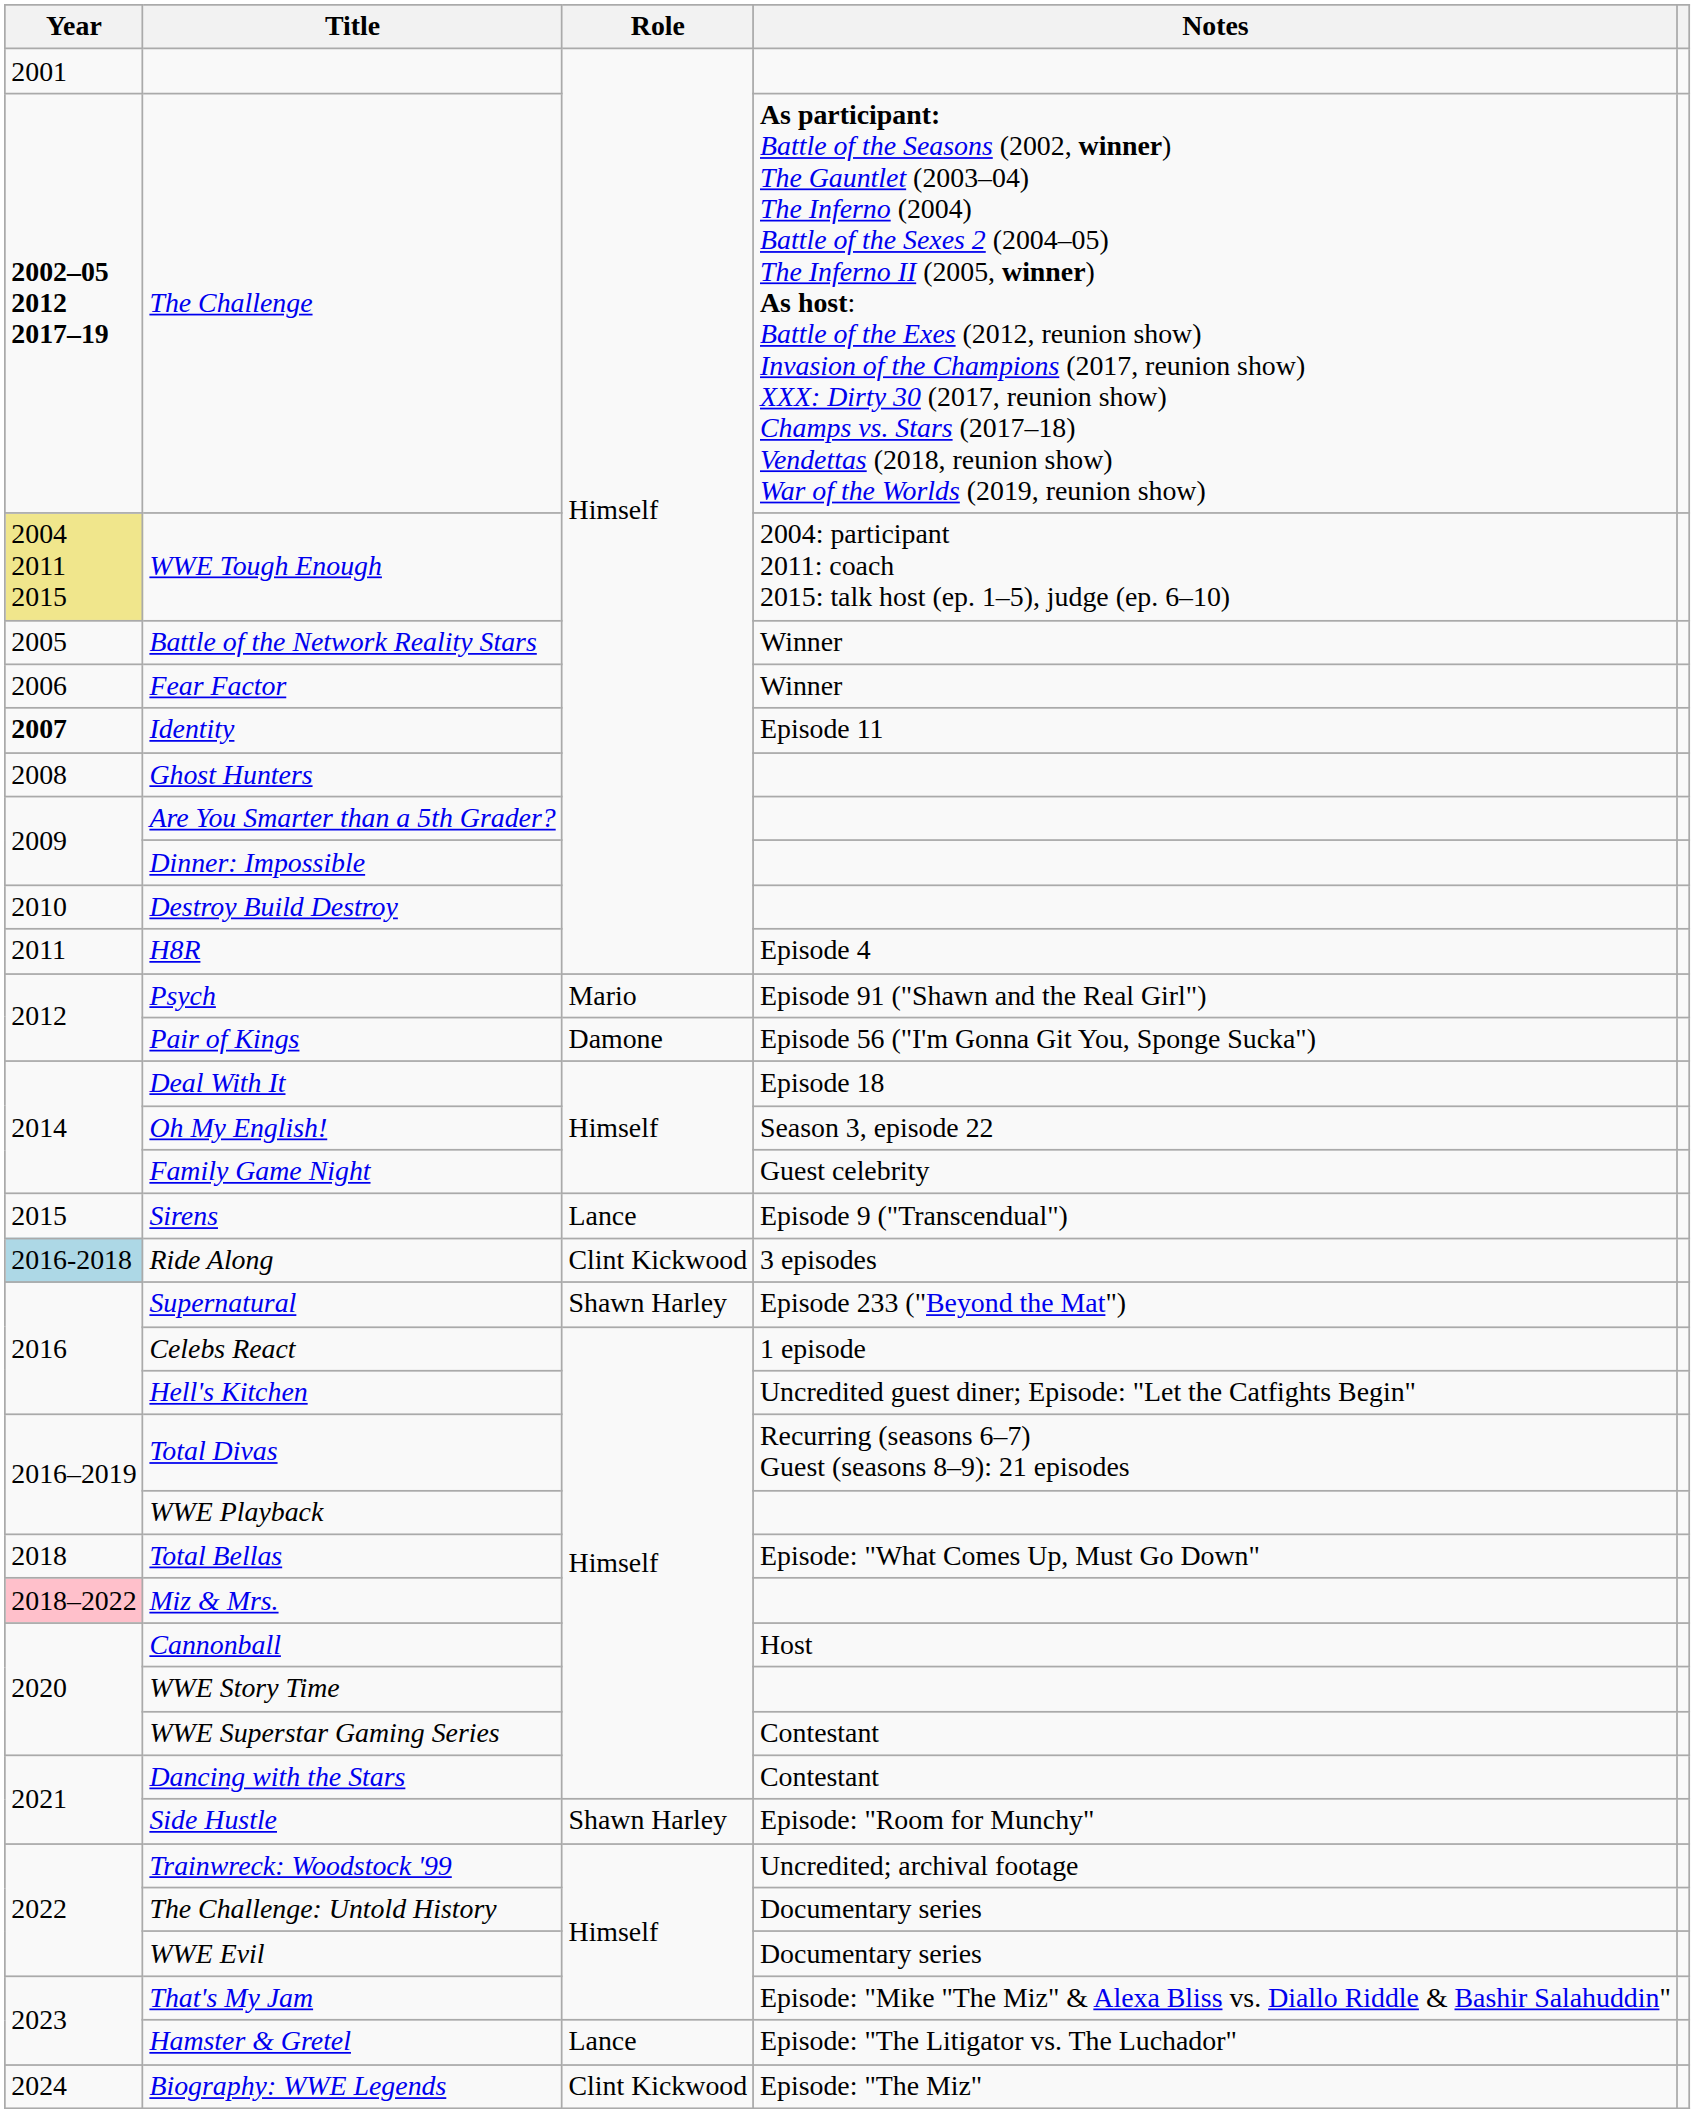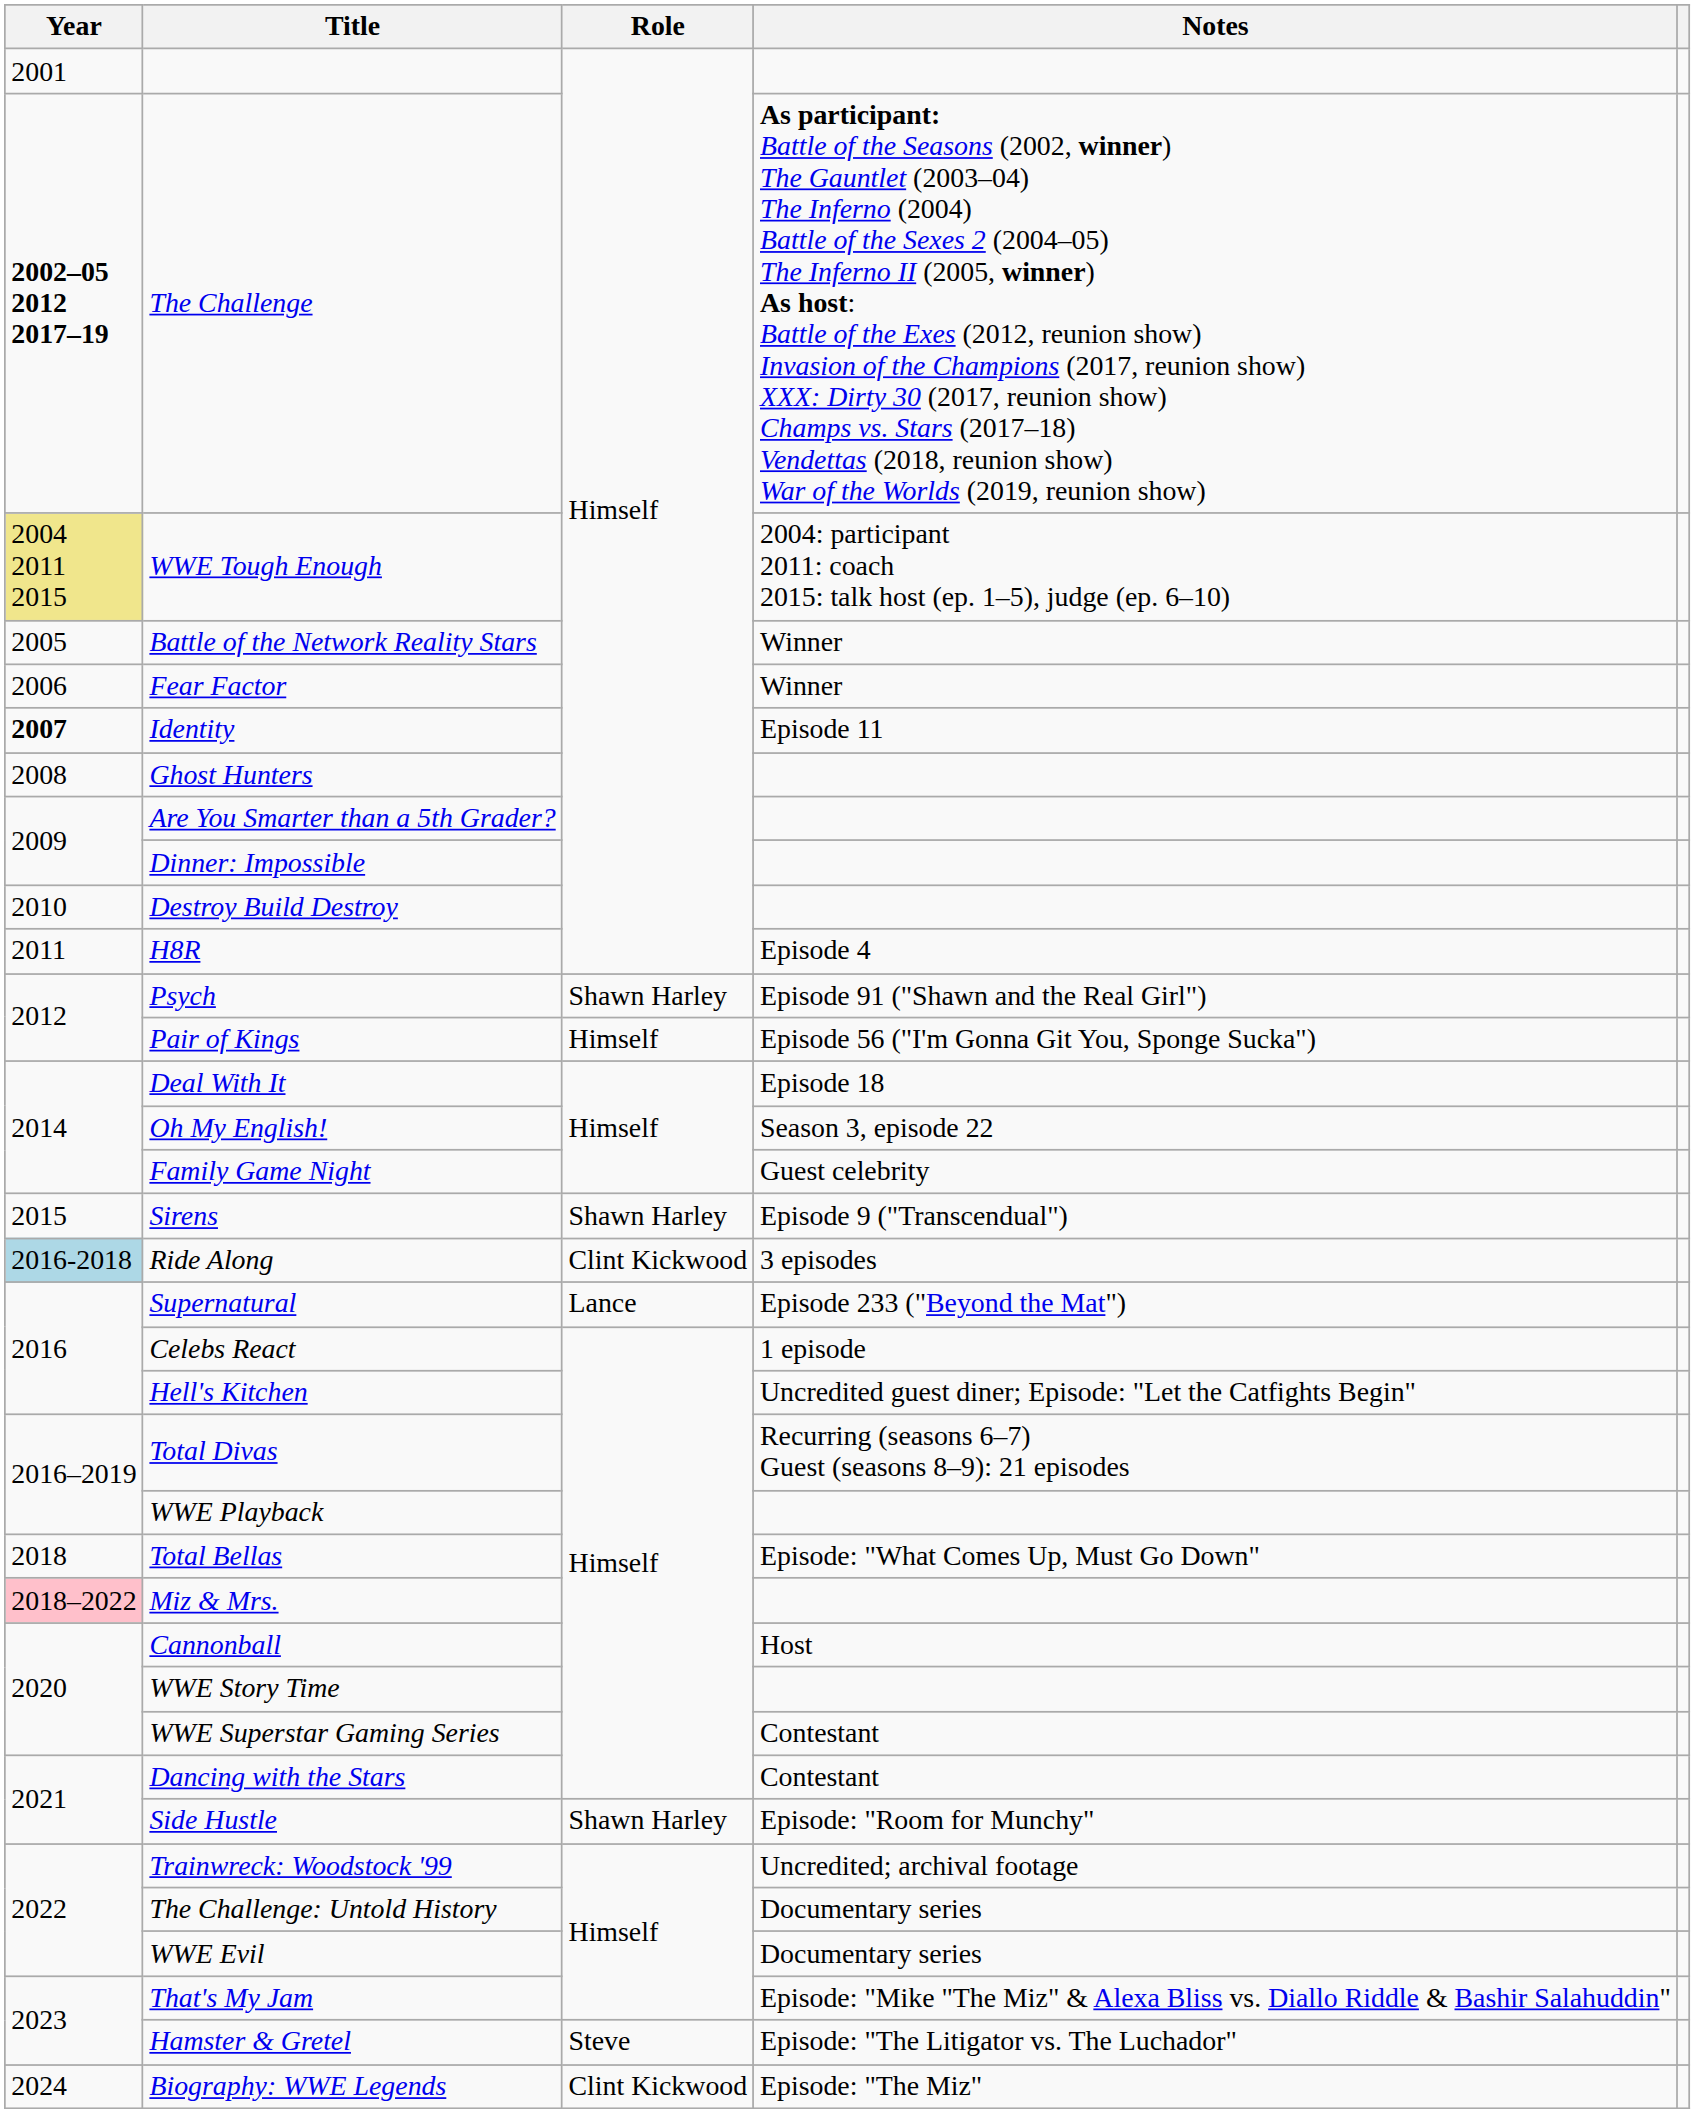(603, 994) Mario -> (648, 994) Shawn Harley
(616, 1039) Damone -> (613, 1039) Himself
(603, 1215) Lance -> (648, 1215) Shawn Harley
(648, 1303) Shawn Harley -> (603, 1303) Lance
(603, 2041) Lance -> (599, 2041) Steve
